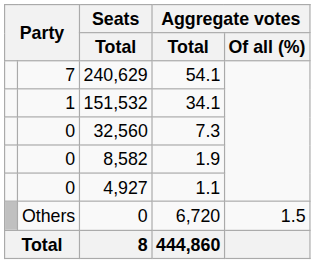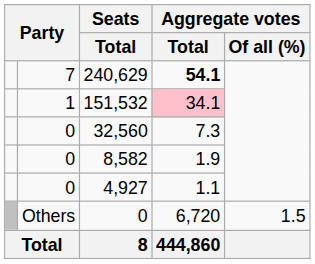(203, 75) normal -> (203, 75) bold
(203, 103) no background -> (203, 103) pink background
